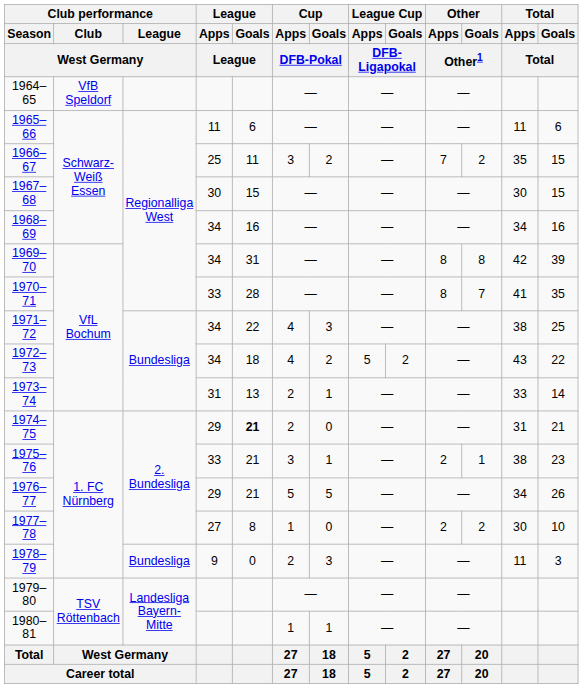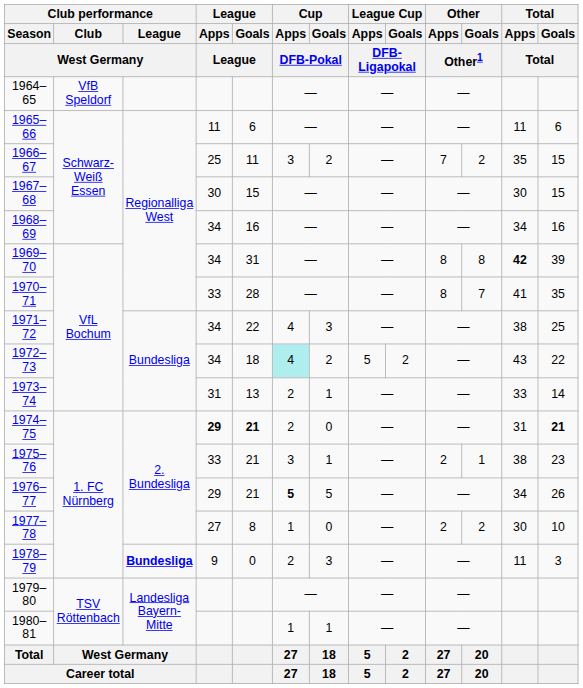(520, 260) normal -> (520, 260) bold
(291, 360) no background -> (291, 360) paleturquoise background
(214, 427) normal -> (214, 427) bold
(558, 427) normal -> (558, 427) bold
(291, 494) normal -> (291, 494) bold
(159, 561) normal -> (159, 561) bold
